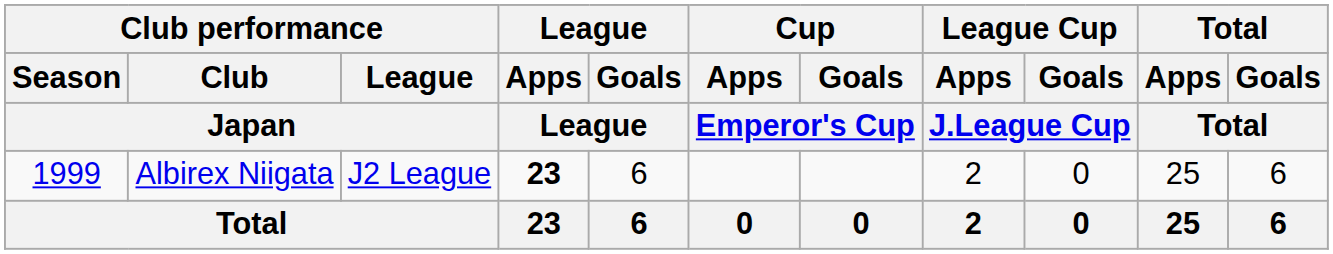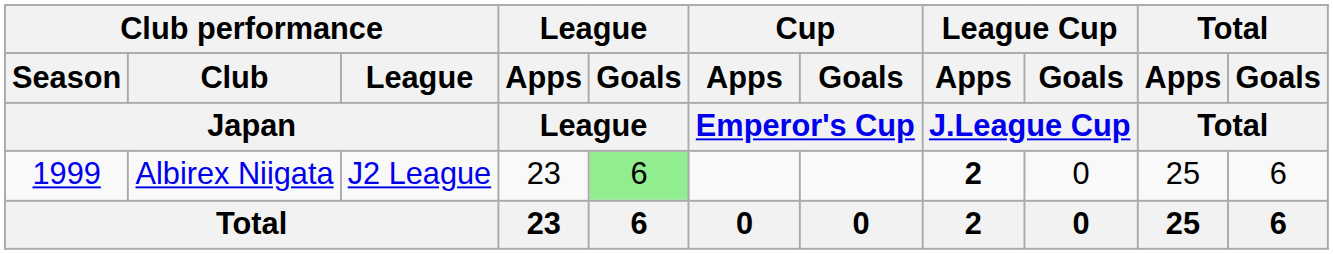(544, 175) bold -> (544, 175) normal
(639, 175) no background -> (639, 175) lightgreen background
(973, 175) normal -> (973, 175) bold
